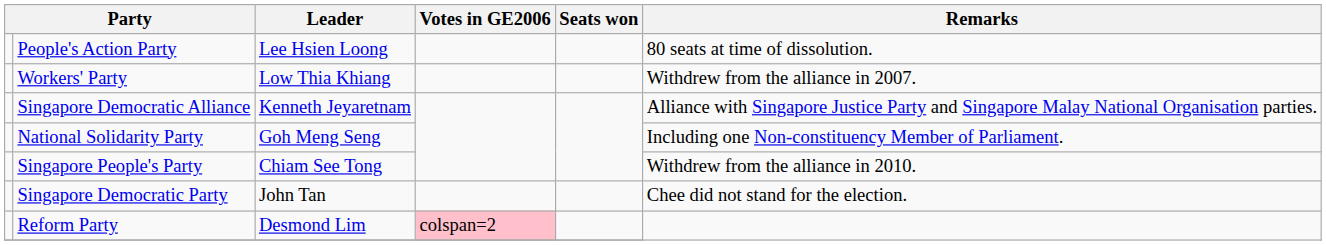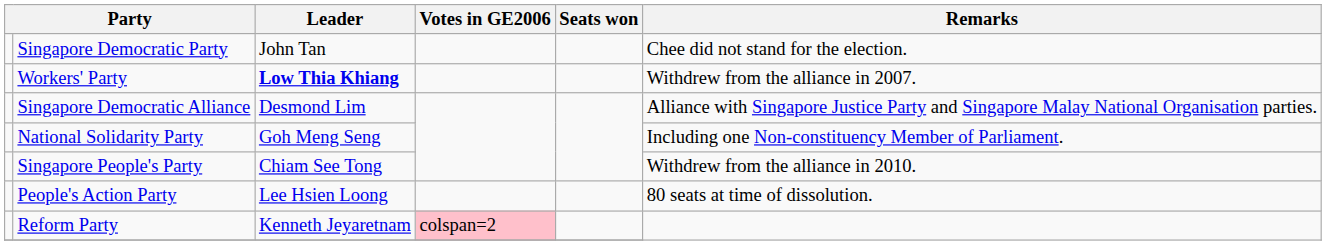rows swapped: (97, 48) <-> (123, 195)
(325, 78) normal -> (329, 78) bold
(335, 107) Kenneth Jeyaretnam -> (312, 107) Desmond Lim
(312, 225) Desmond Lim -> (335, 225) Kenneth Jeyaretnam
